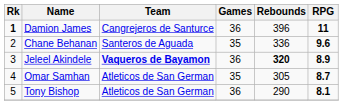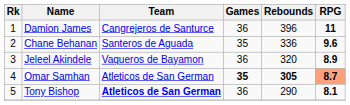(13, 28) bold -> (13, 28) normal
(156, 60) bold -> (153, 60) normal
(281, 60) bold -> (289, 60) normal
(235, 76) normal -> (242, 76) bold
(281, 76) normal -> (289, 76) bold
(323, 76) no background -> (330, 76) lightsalmon background
(158, 92) normal -> (161, 92) bold
